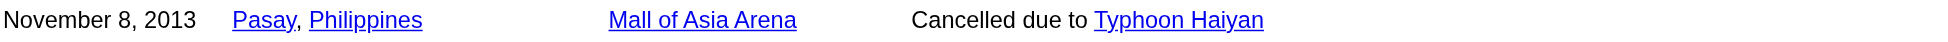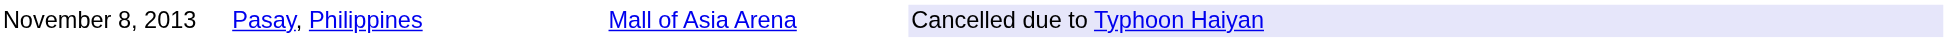(1088, 20) no background -> (1088, 20) lavender background
